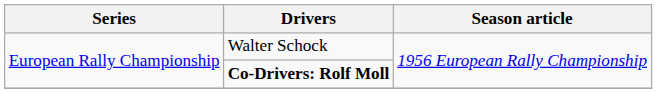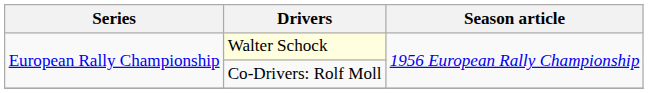(278, 46) no background -> (278, 46) lightyellow background
(308, 73) bold -> (305, 73) normal
